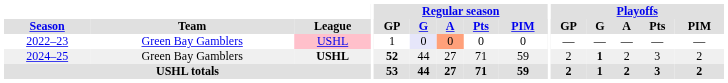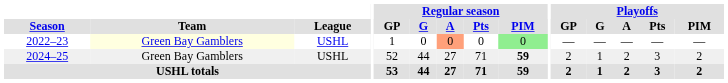(192, 41) no background -> (192, 41) lightyellow background
(333, 41) pink background -> (333, 41) no background
(423, 41) lavender background -> (423, 41) no background
(523, 41) no background -> (523, 41) lightgreen background
(333, 56) bold -> (333, 56) normal
(392, 56) bold -> (392, 56) normal
(523, 56) normal -> (523, 56) bold
(600, 56) bold -> (600, 56) normal
